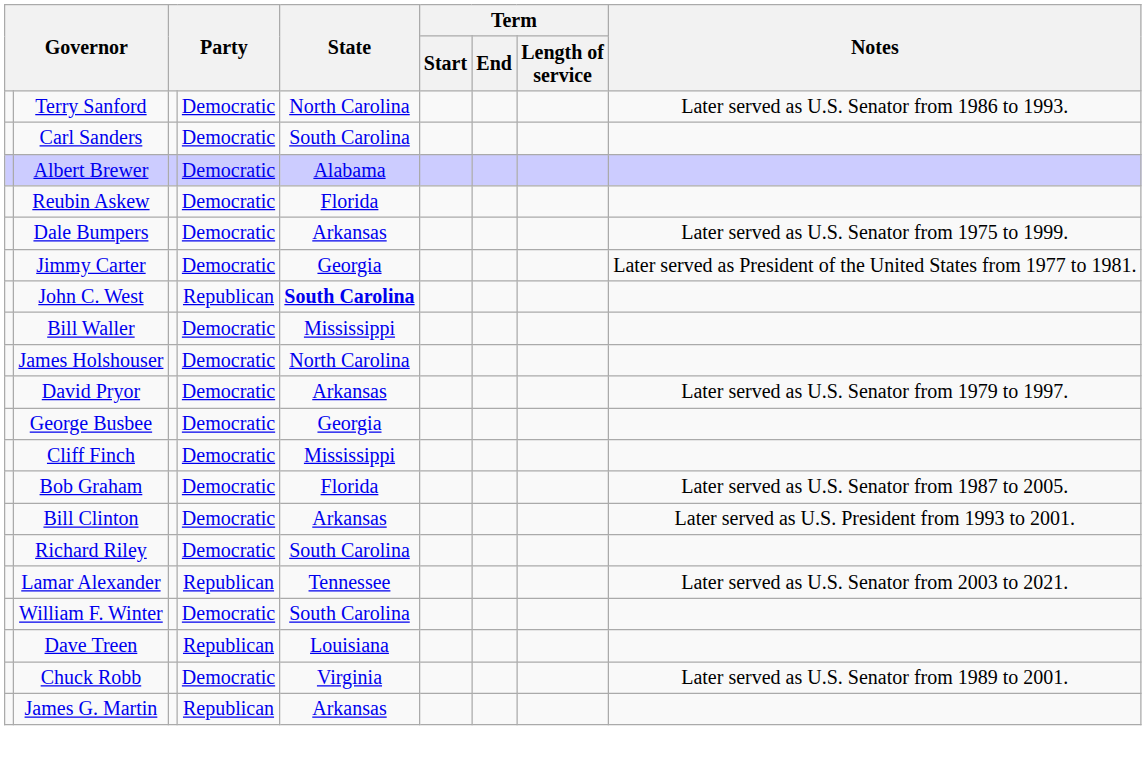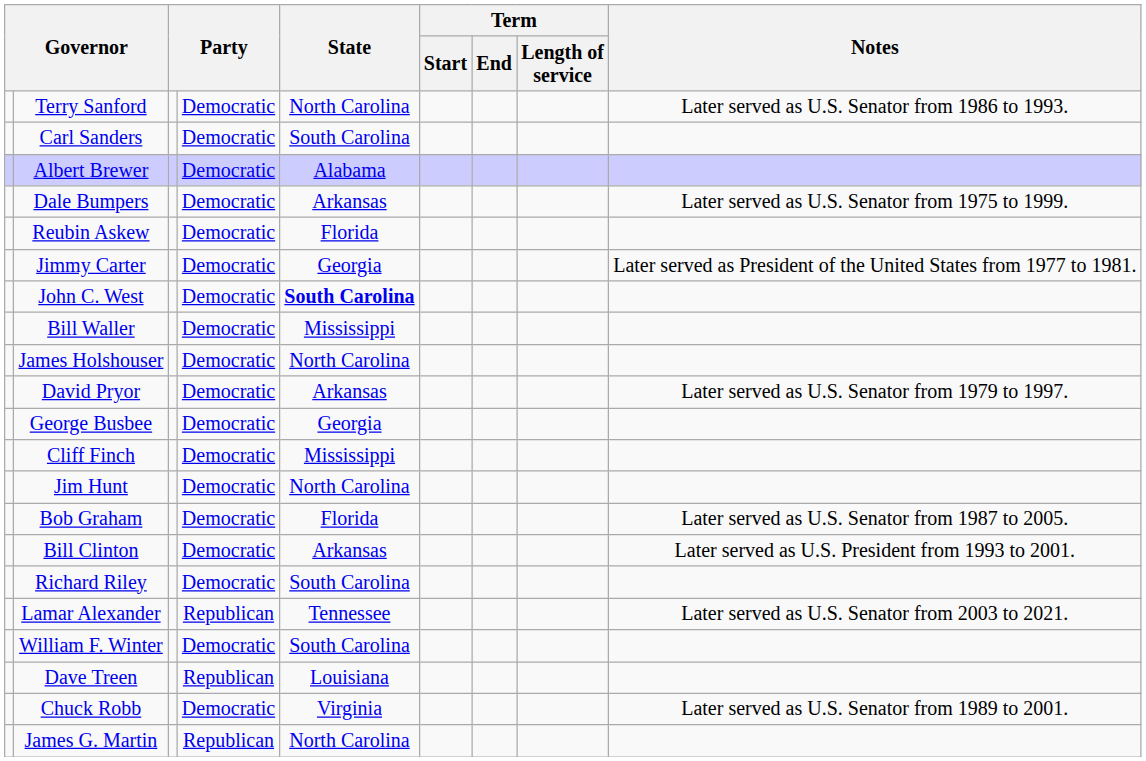rows swapped: (91, 201) <-> (91, 233)
(229, 296) Republican -> (229, 296) Democratic
+ row: (91, 486)
(349, 708) Arkansas -> (349, 740) North Carolina
